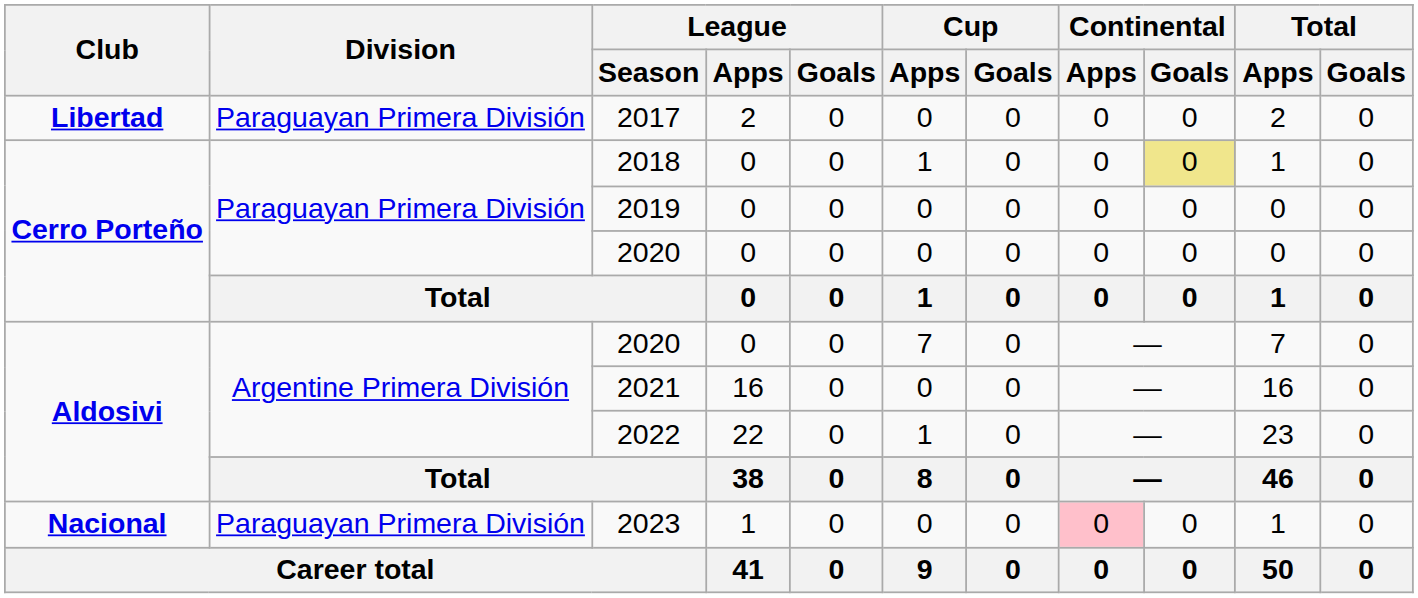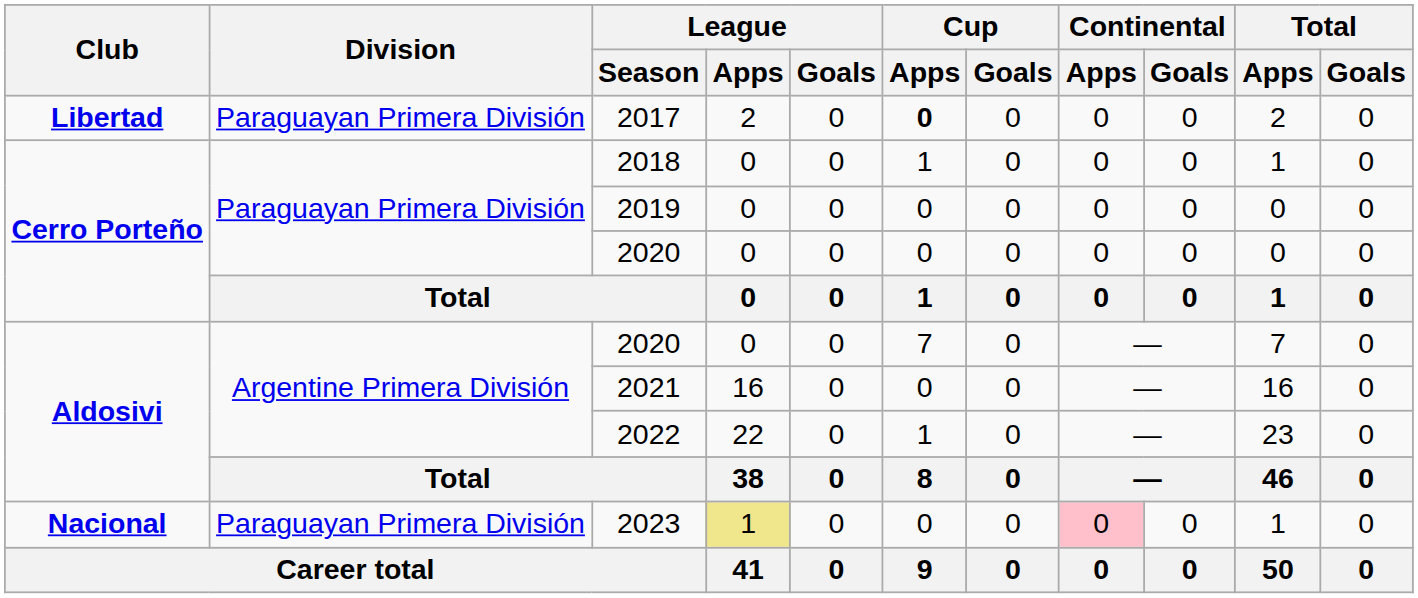(925, 117) normal -> (925, 117) bold
(1190, 162) khaki background -> (1190, 162) no background
(748, 523) no background -> (748, 523) khaki background
